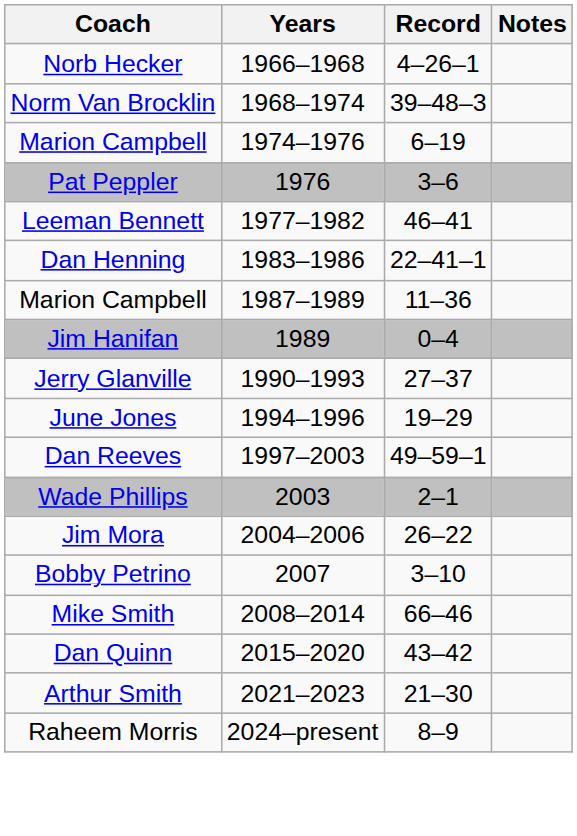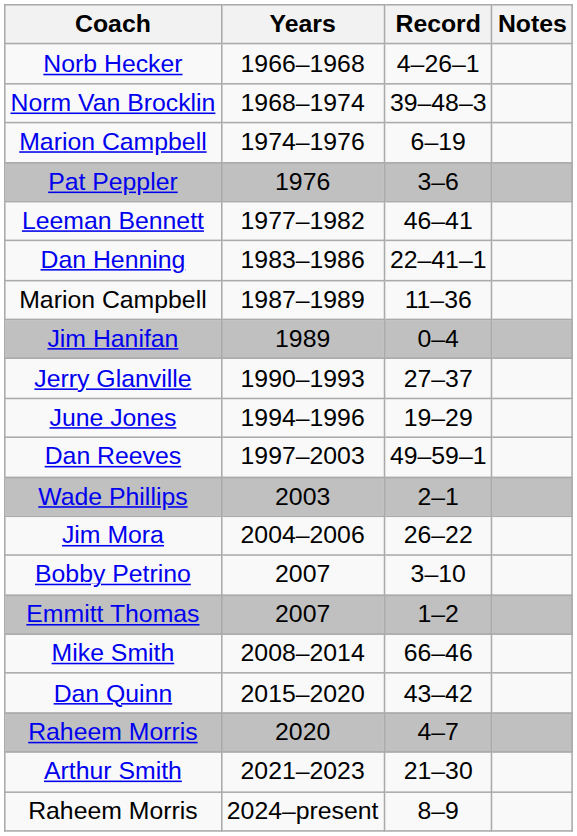+ row: (113, 614)
+ row: (113, 732)
